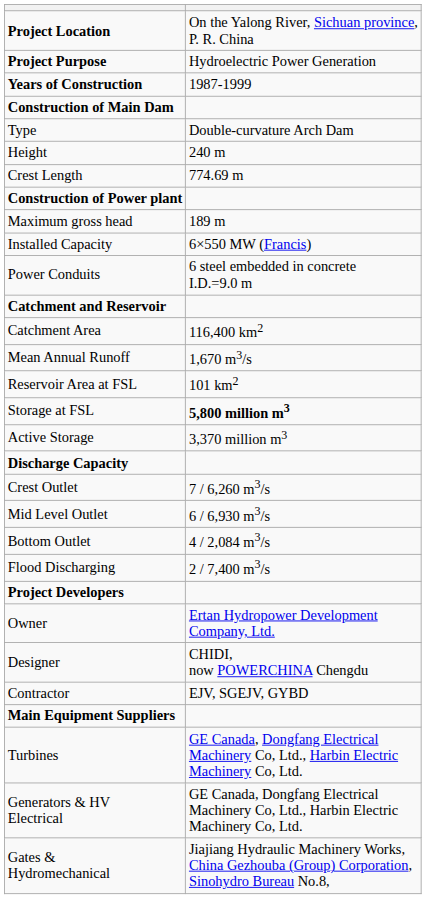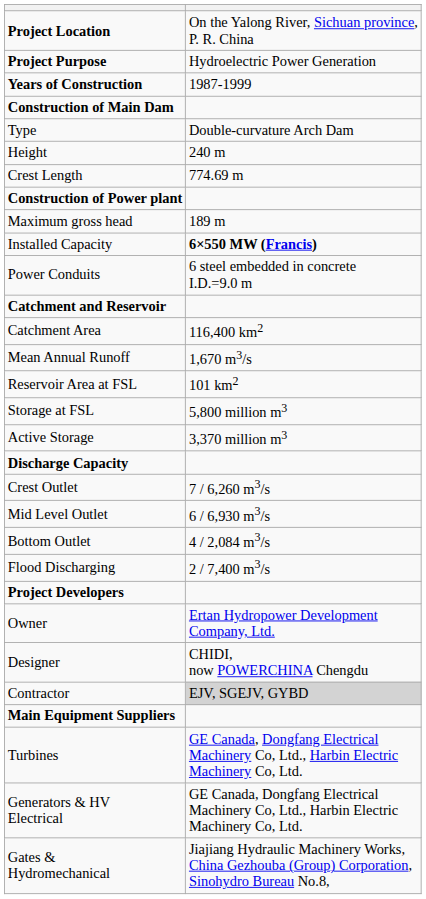(250, 244) normal -> (253, 244) bold
(239, 411) bold -> (238, 411) normal
(249, 693) no background -> (249, 693) lightgrey background
